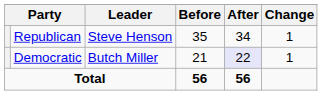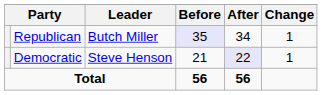(130, 36) Steve Henson -> (123, 36) Butch Miller
(200, 36) no background -> (200, 36) lavender background
(123, 57) Butch Miller -> (130, 57) Steve Henson
